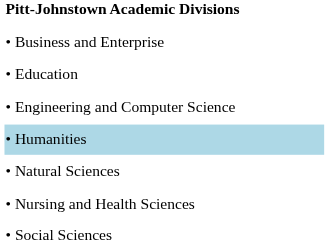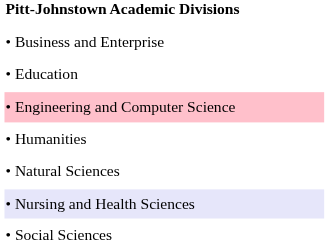(120, 106) no background -> (120, 106) pink background
(46, 138) lightblue background -> (46, 138) no background
(100, 203) no background -> (100, 203) lavender background
